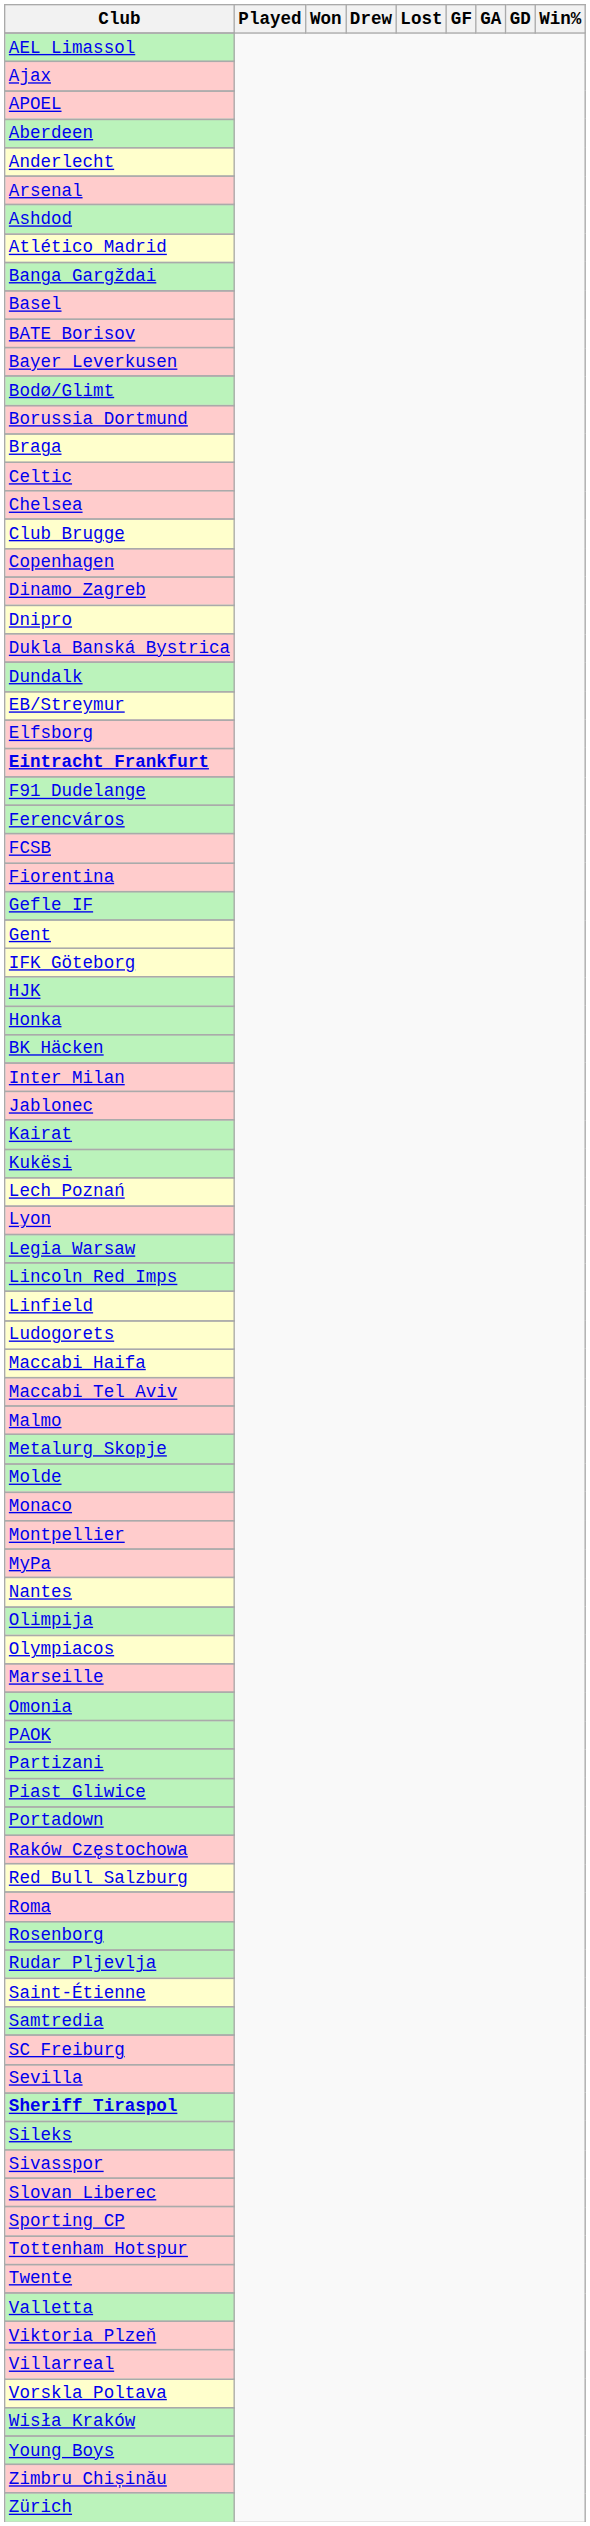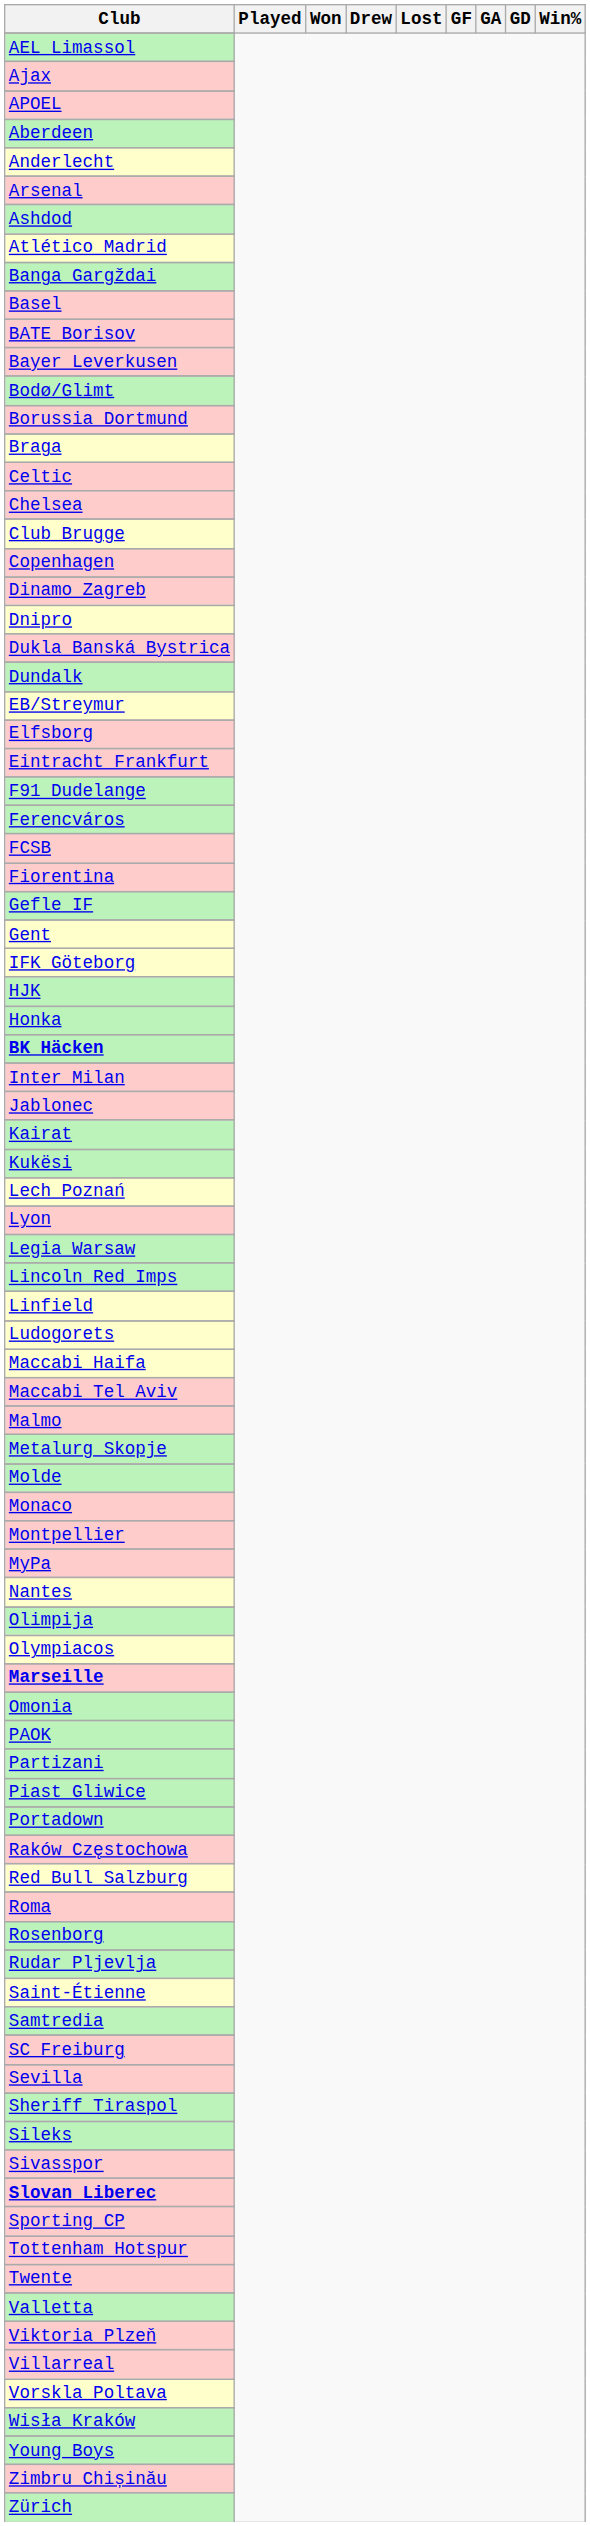(109, 763) bold -> (109, 763) normal
(56, 1049) normal -> (56, 1049) bold
(56, 1678) normal -> (56, 1678) bold
(93, 2107) bold -> (93, 2107) normal
(83, 2193) normal -> (83, 2193) bold
